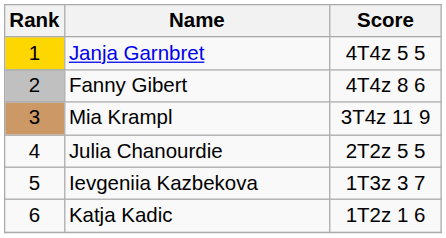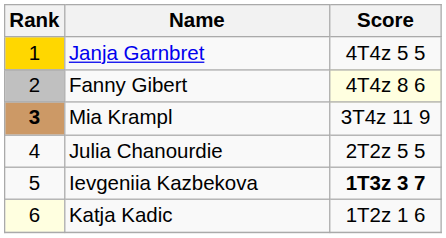(386, 85) no background -> (386, 85) lightyellow background
(34, 118) normal -> (34, 118) bold
(386, 183) normal -> (386, 183) bold
(34, 215) no background -> (34, 215) lightyellow background
